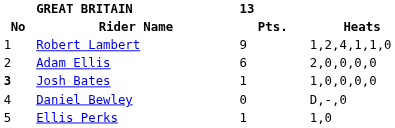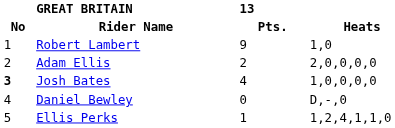(351, 45) 1,2,4,1,1,0 -> (321, 45) 1,0
(243, 63) 6 -> (243, 63) 2
(243, 81) 1 -> (243, 81) 4
(321, 117) 1,0 -> (351, 117) 1,2,4,1,1,0
